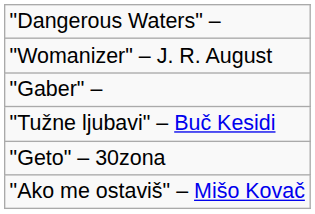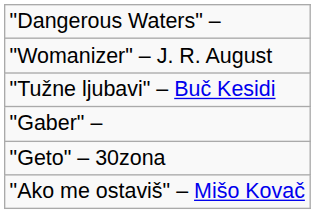(56, 89) "Gaber" – -> (143, 89) "Tužne ljubavi" – Buč Kesidi
(143, 123) "Tužne ljubavi" – Buč Kesidi -> (56, 123) "Gaber" –
